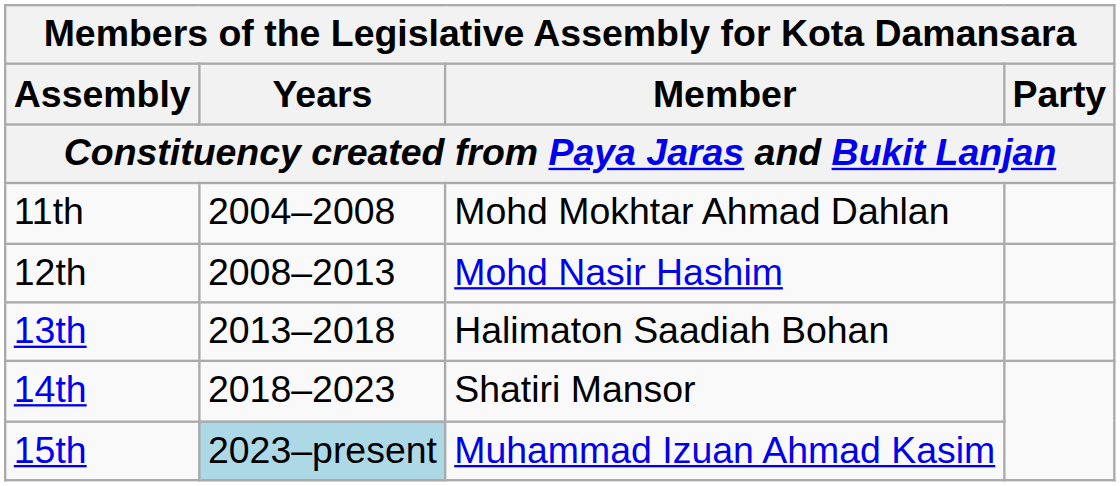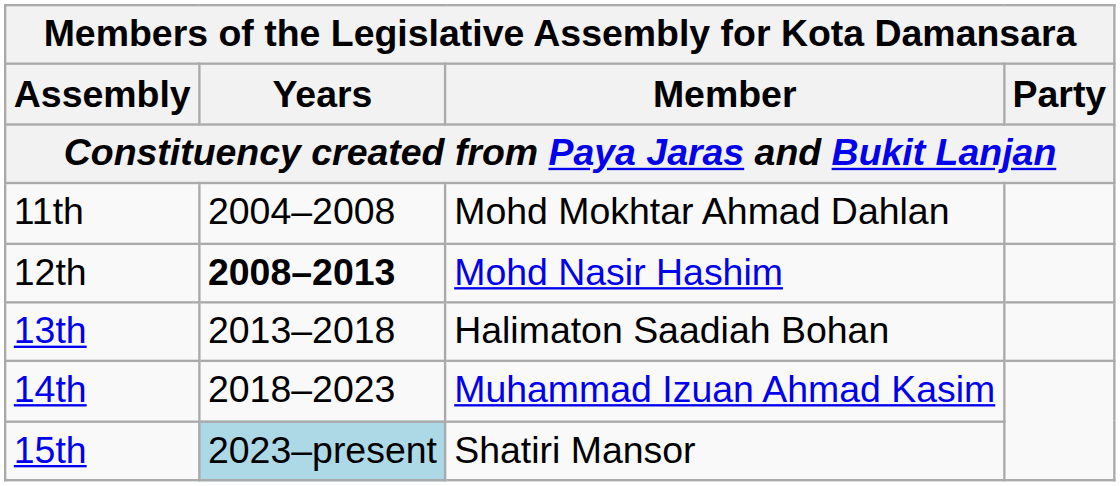(302, 271) normal -> (302, 271) bold
(575, 390) Shatiri Mansor -> (725, 390) Muhammad Izuan Ahmad Kasim
(725, 449) Muhammad Izuan Ahmad Kasim -> (575, 449) Shatiri Mansor
